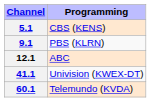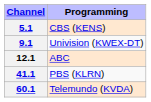(77, 43) PBS (KLRN) -> (96, 43) Univision (KWEX-DT)
(96, 74) Univision (KWEX-DT) -> (77, 74) PBS (KLRN)
